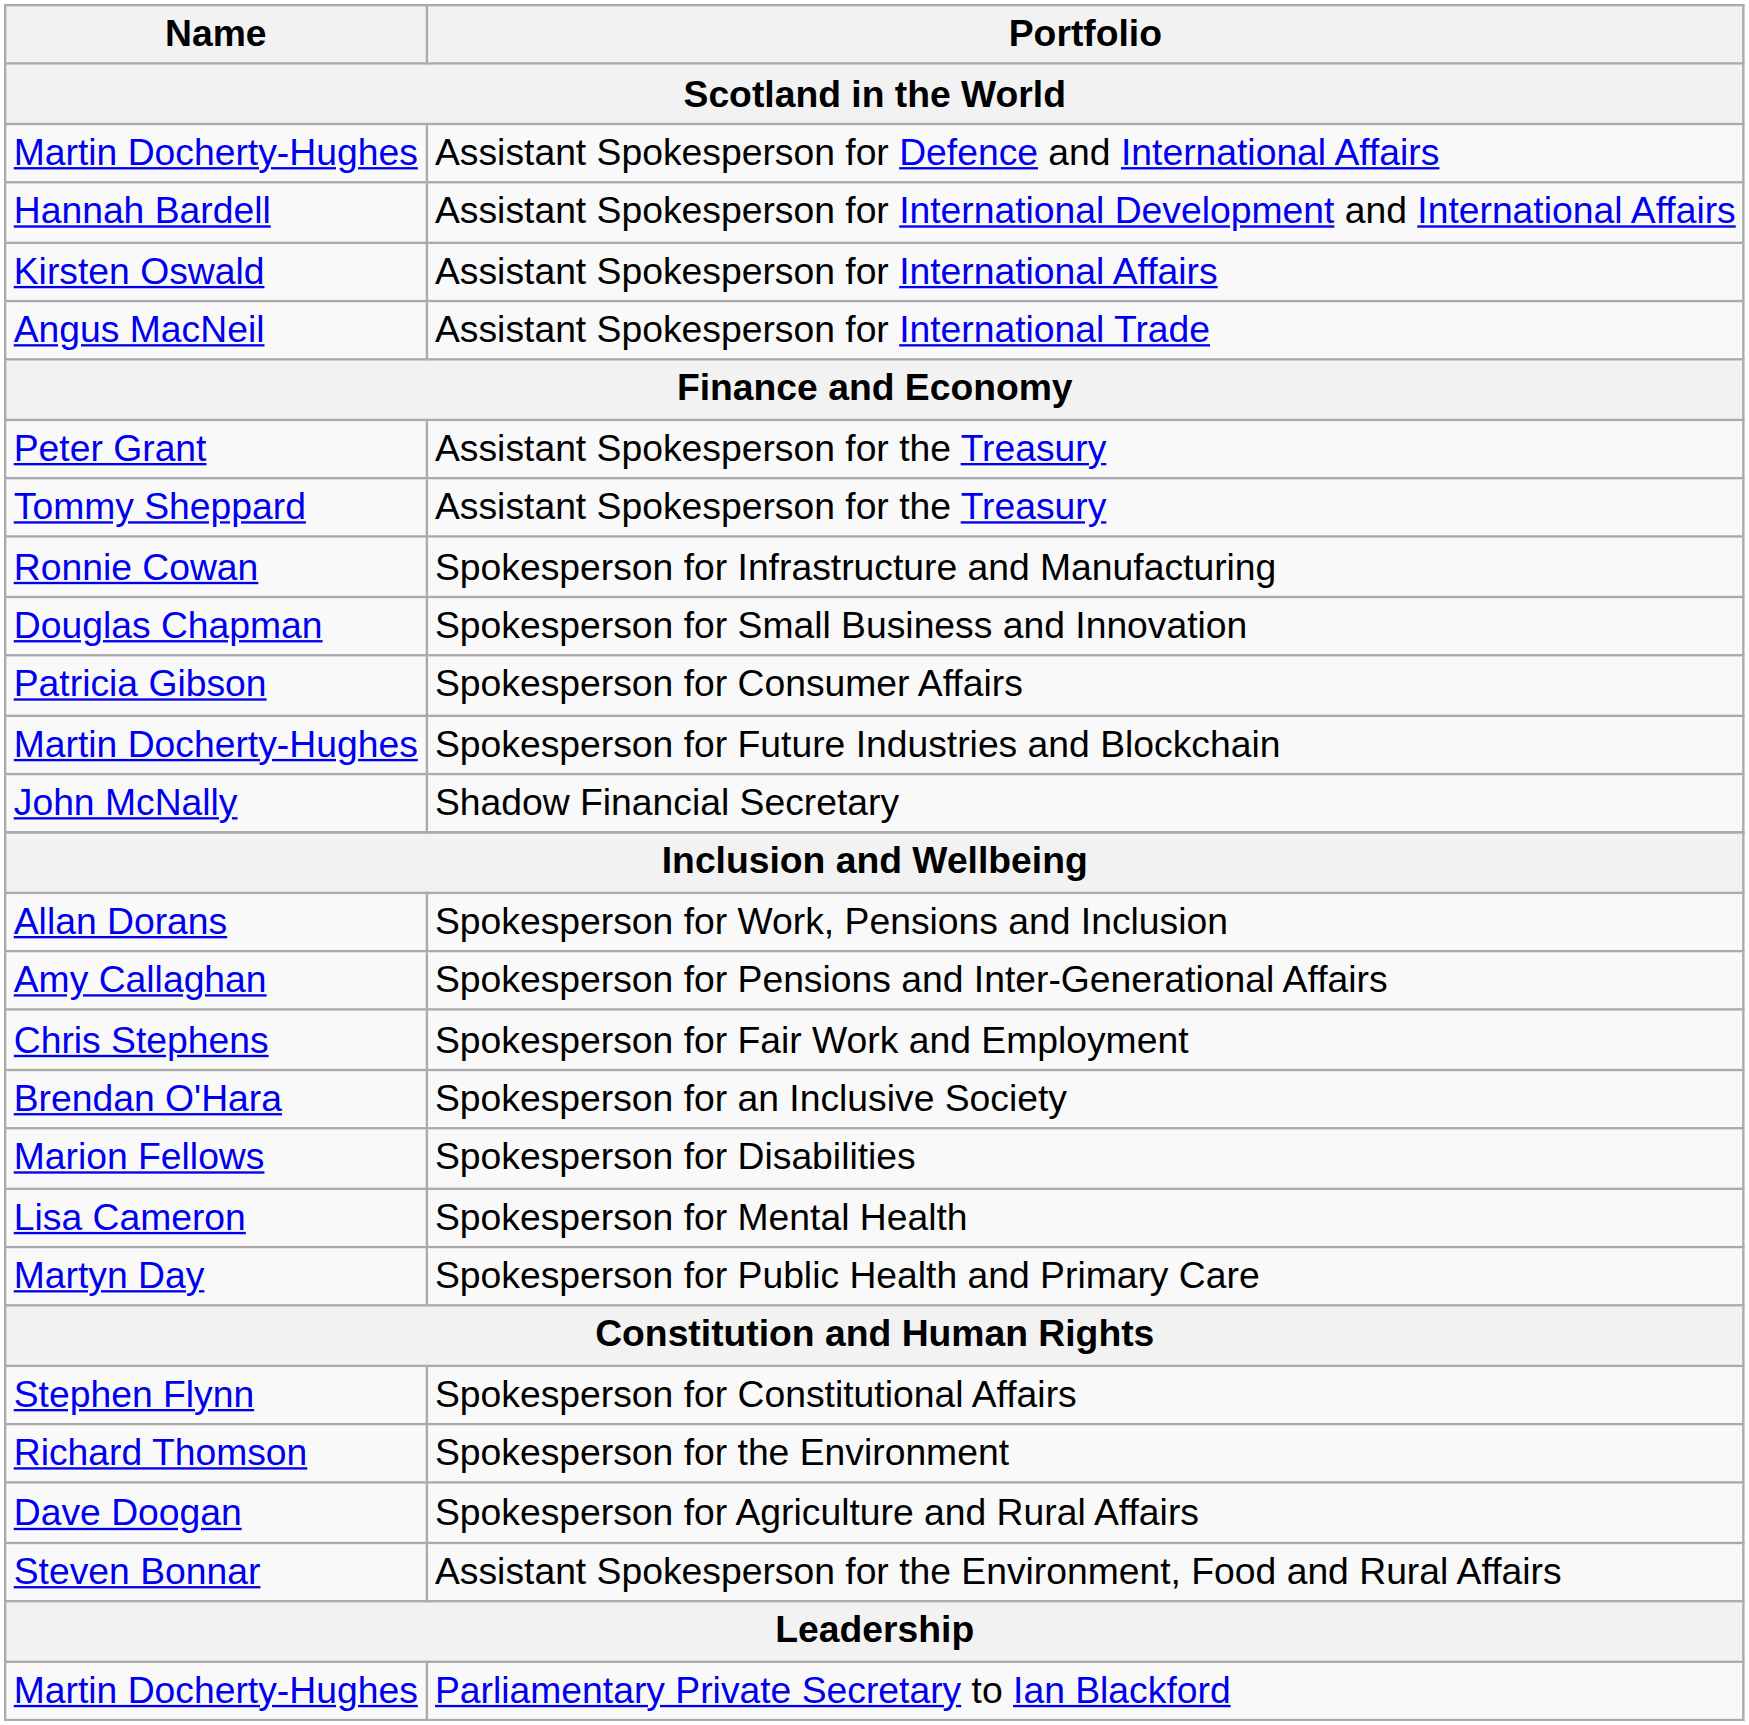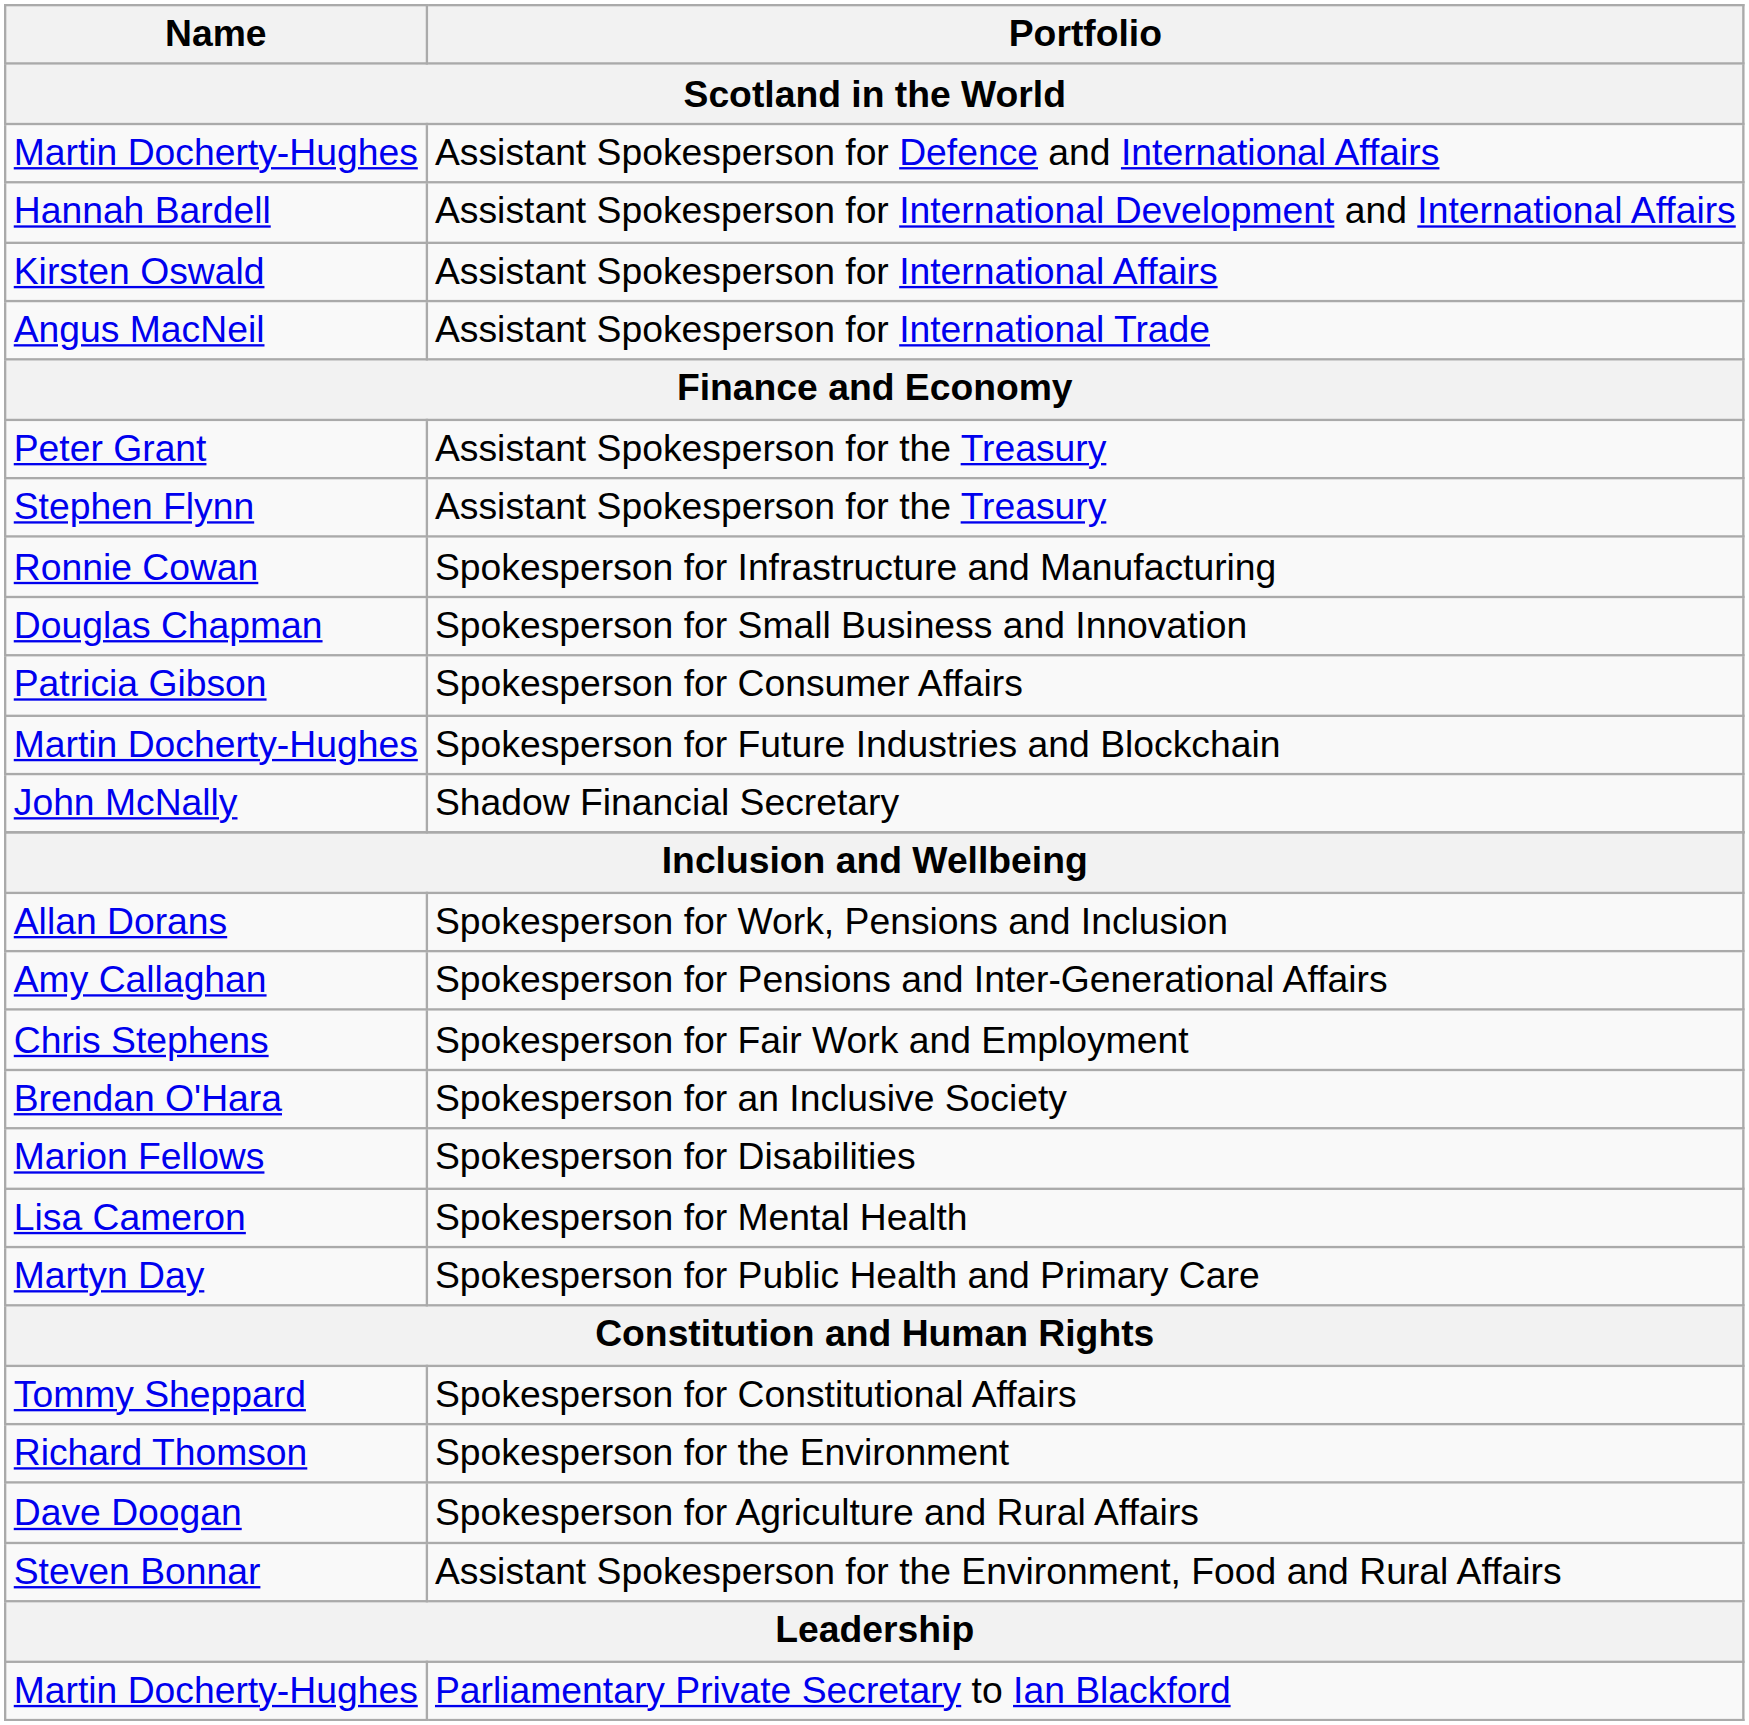(160, 507) Tommy Sheppard -> (134, 507) Stephen Flynn
(134, 1393) Stephen Flynn -> (160, 1393) Tommy Sheppard
